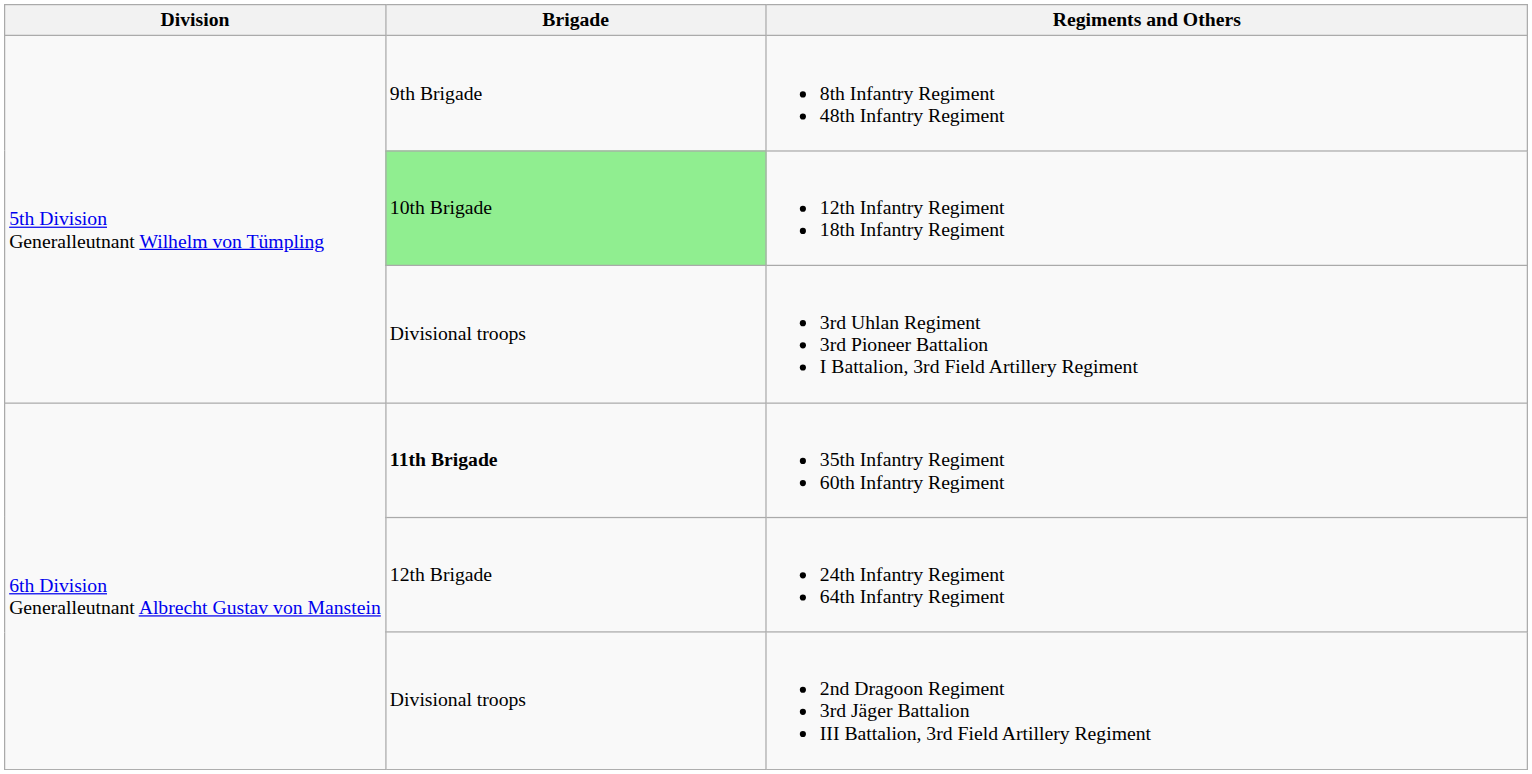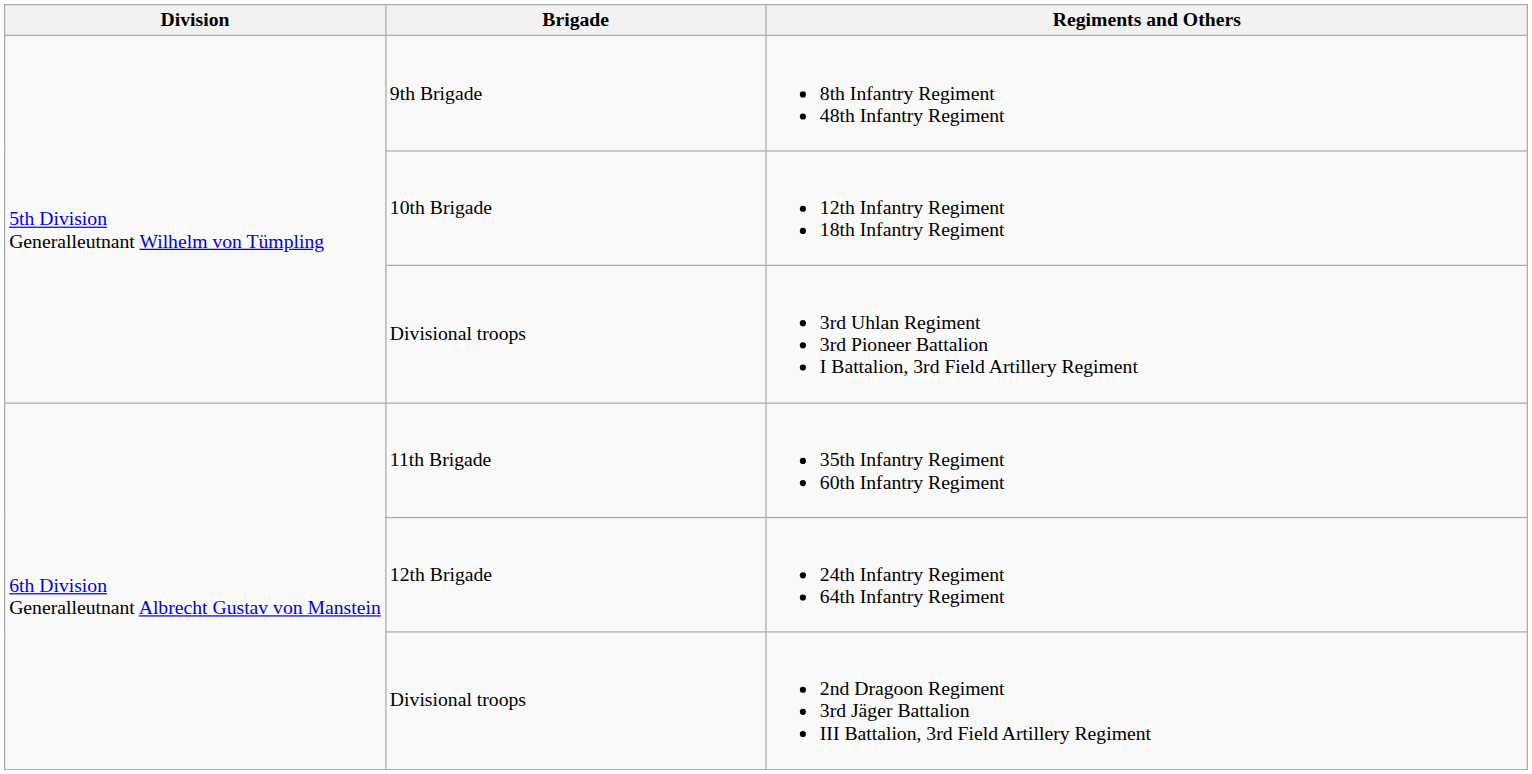(441, 207) lightgreen background -> (441, 207) no background
(444, 459) bold -> (441, 459) normal
